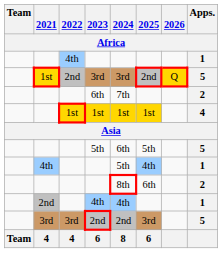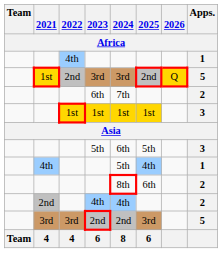(202, 113) 4 -> (202, 113) 3
(202, 148) 5 -> (202, 148) 3
(202, 202) 1 -> (202, 202) 2
